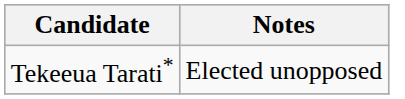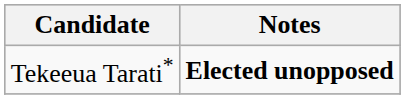(284, 69) normal -> (290, 69) bold
